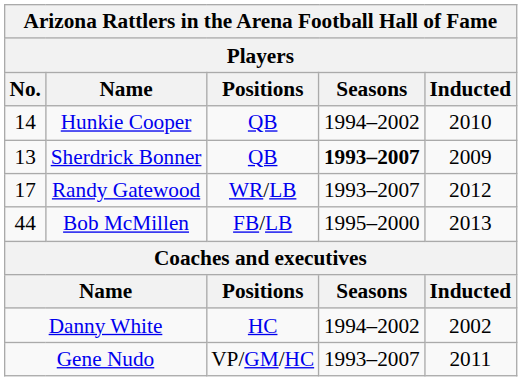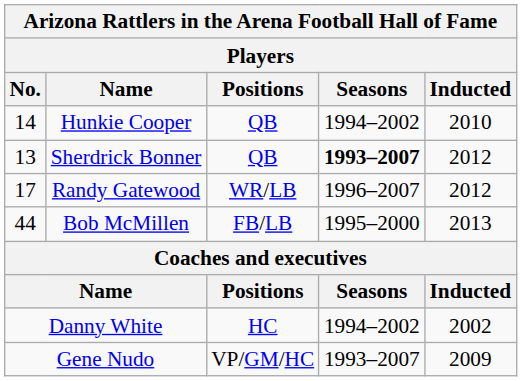(470, 156) 2009 -> (470, 156) 2012
(372, 190) 1993–2007 -> (372, 190) 1996–2007
(470, 358) 2011 -> (470, 358) 2009
